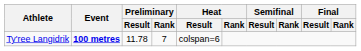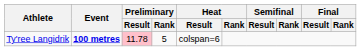(137, 39) no background -> (137, 39) pink background
(164, 39) 7 -> (164, 39) 5
